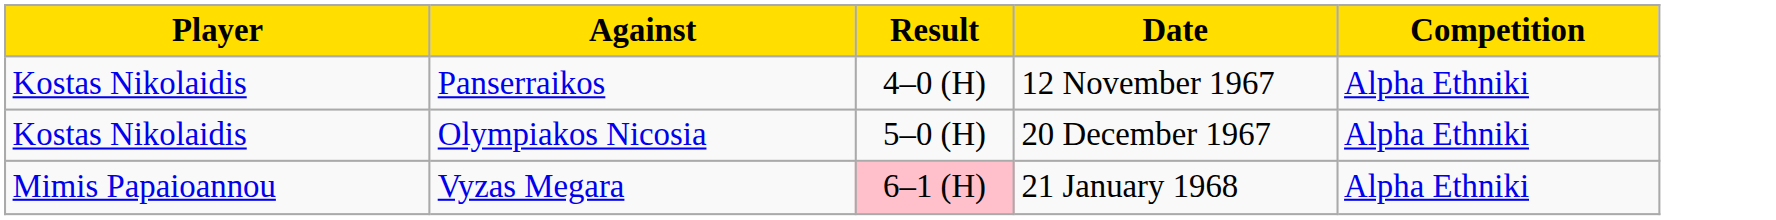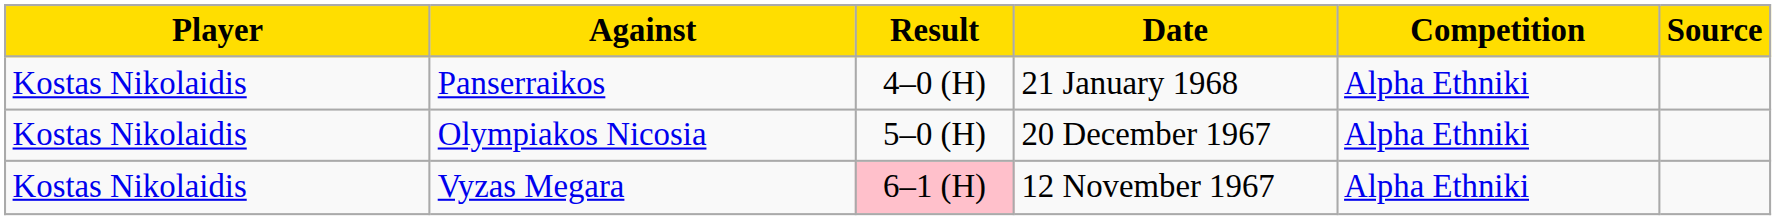+ column: (1715, 30)
(1148, 82) 12 November 1967 -> (1130, 82) 21 January 1968
(144, 186) Mimis Papaioannou -> (130, 186) Kostas Nikolaidis
(1130, 186) 21 January 1968 -> (1148, 186) 12 November 1967
